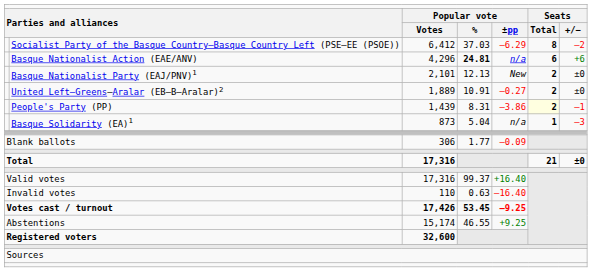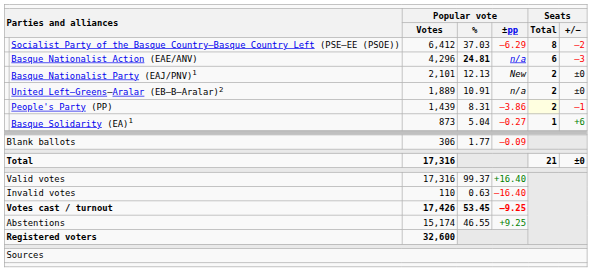(580, 59) +6 -> (580, 59) –3
(513, 91) –0.27 -> (518, 91) n/a
(518, 122) n/a -> (513, 122) –0.27
(580, 122) –3 -> (580, 122) +6
